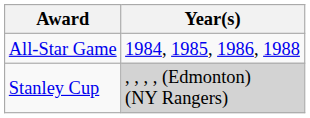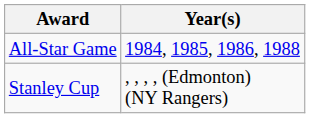(188, 87) lightgrey background -> (188, 87) no background
